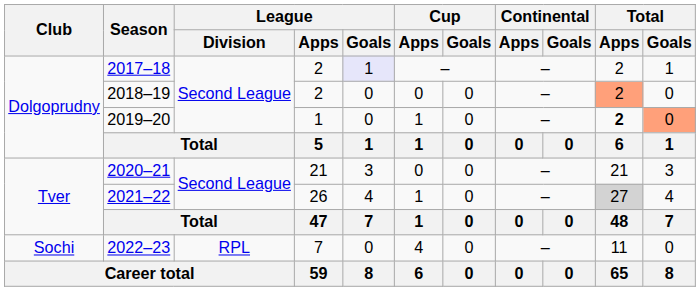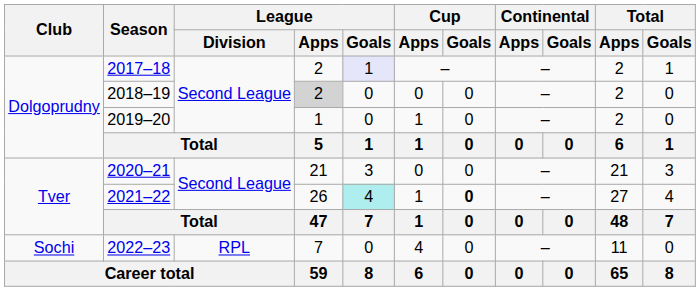(319, 94) no background -> (319, 94) lightgrey background
(619, 94) lightsalmon background -> (619, 94) no background
(619, 119) bold -> (619, 119) normal
(669, 119) lightsalmon background -> (669, 119) no background
(369, 196) no background -> (369, 196) paleturquoise background
(469, 196) normal -> (469, 196) bold
(619, 196) lightgrey background -> (619, 196) no background
